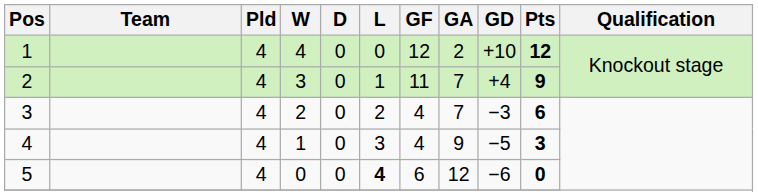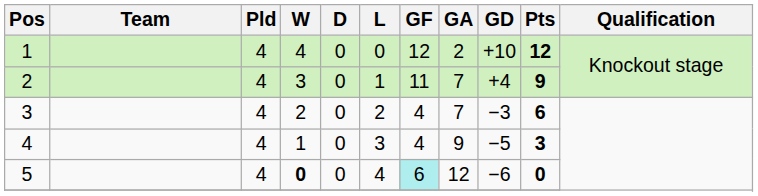(301, 174) normal -> (301, 174) bold
(380, 174) bold -> (380, 174) normal
(419, 174) no background -> (419, 174) paleturquoise background
